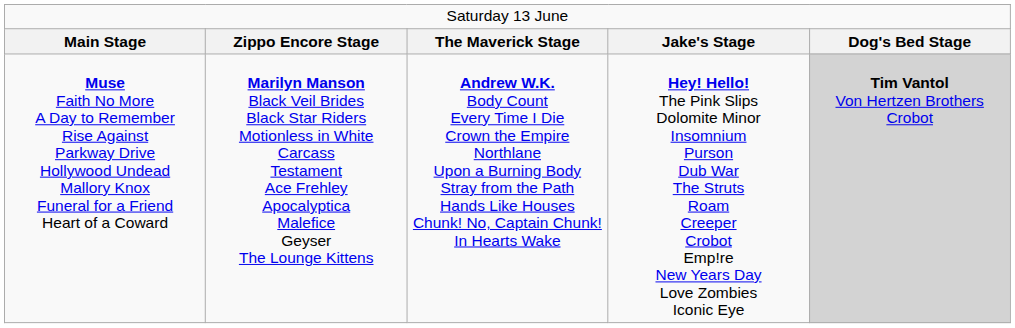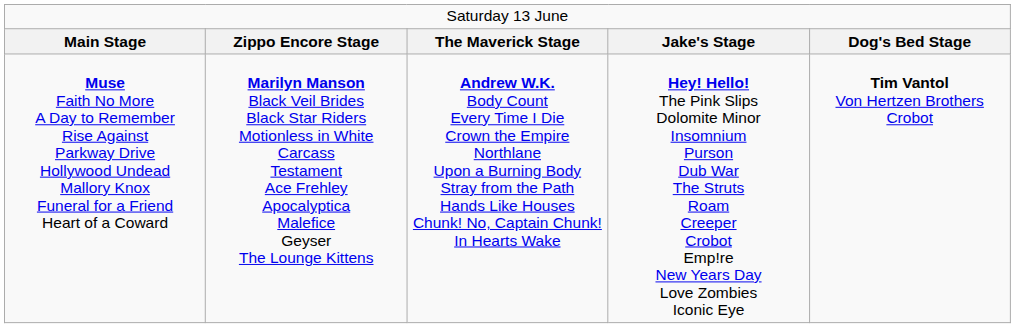(910, 100) lightgrey background -> (910, 100) no background
